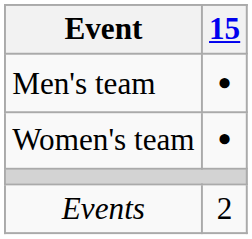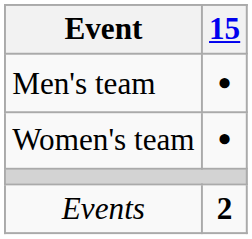(225, 207) normal -> (225, 207) bold
